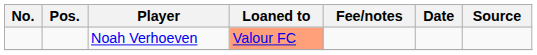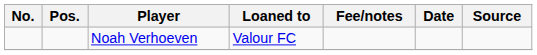(264, 39) lightsalmon background -> (264, 39) no background
